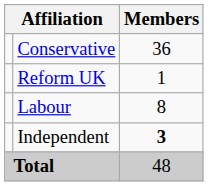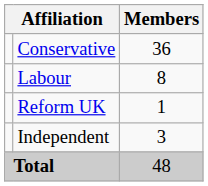rows swapped: (44, 107) <-> (61, 78)
(162, 136) bold -> (162, 136) normal
